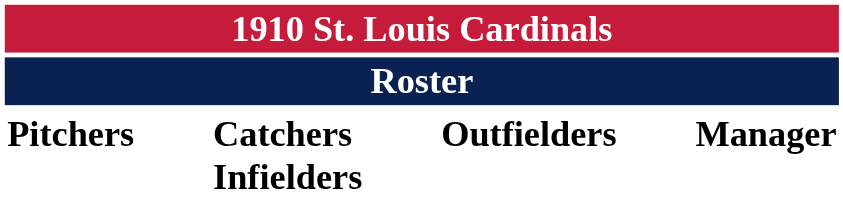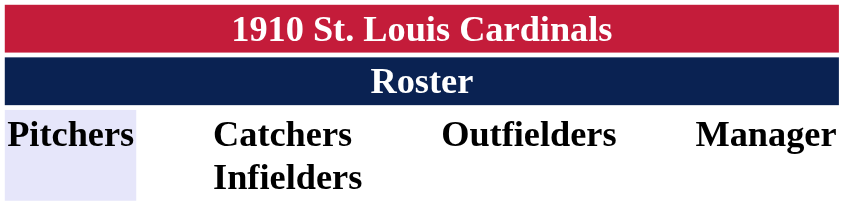(71, 133) no background -> (71, 133) lavender background
